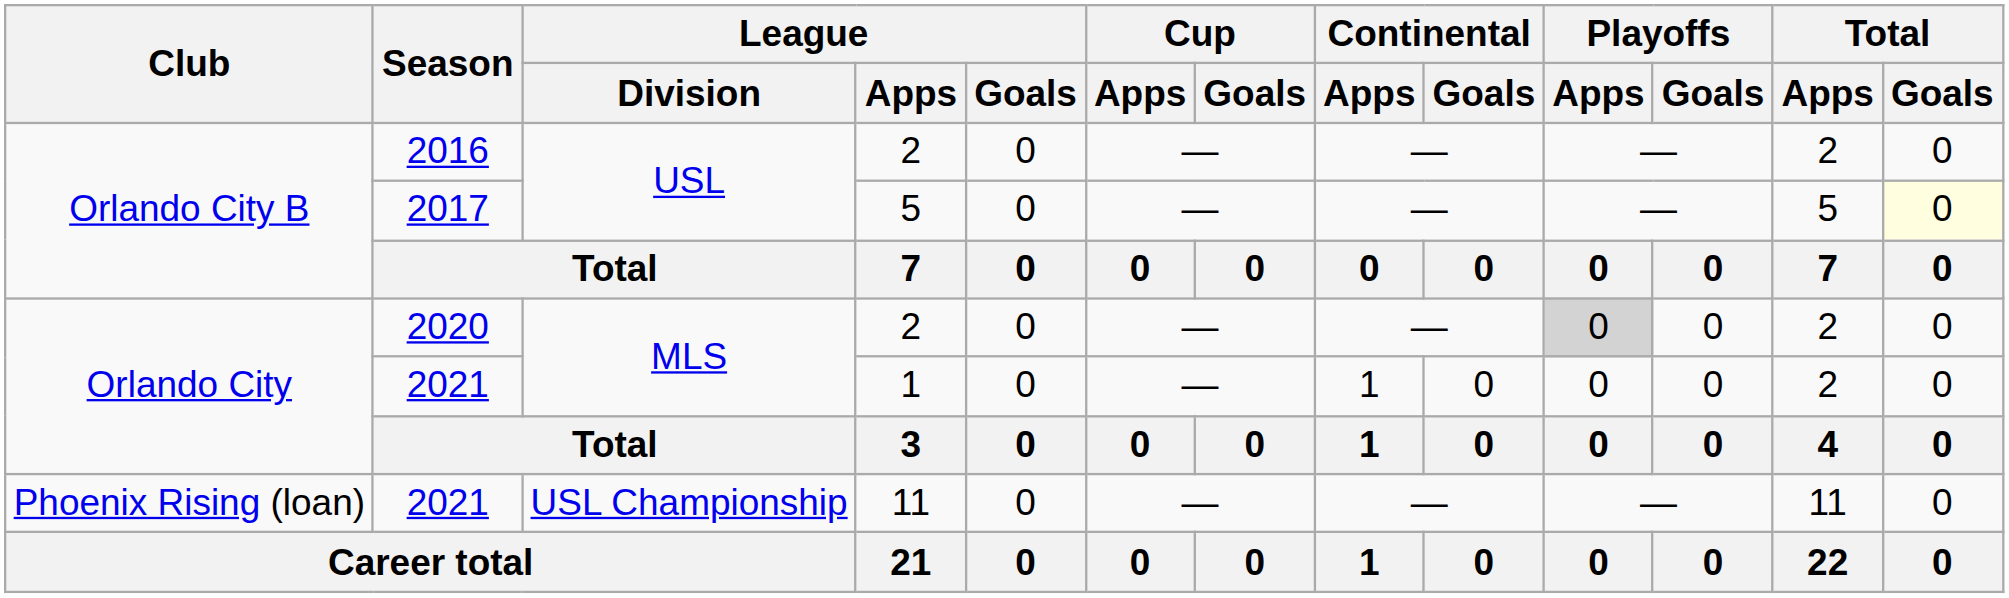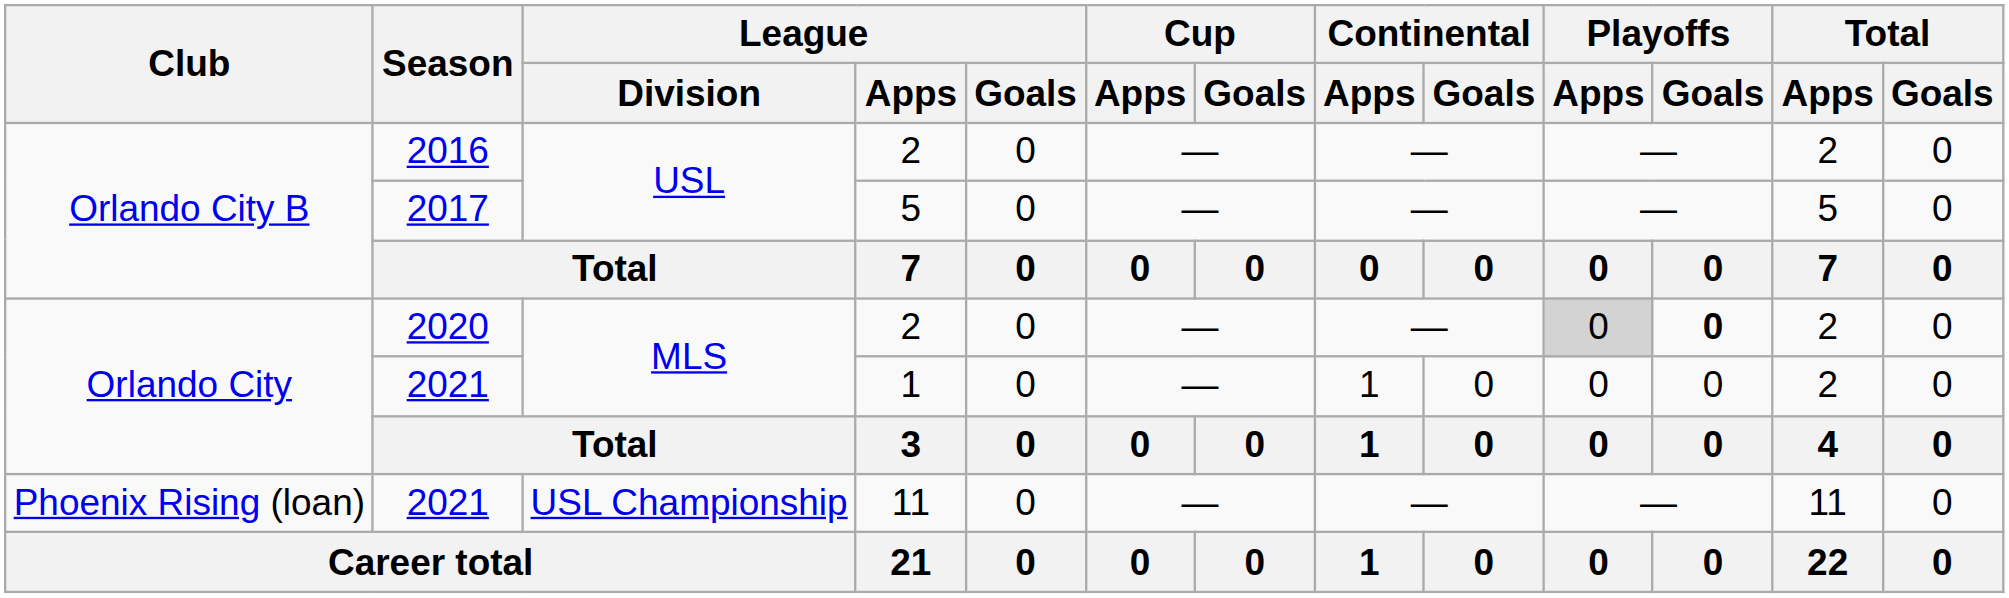(1942, 209) lightyellow background -> (1942, 209) no background
(1713, 326) normal -> (1713, 326) bold
